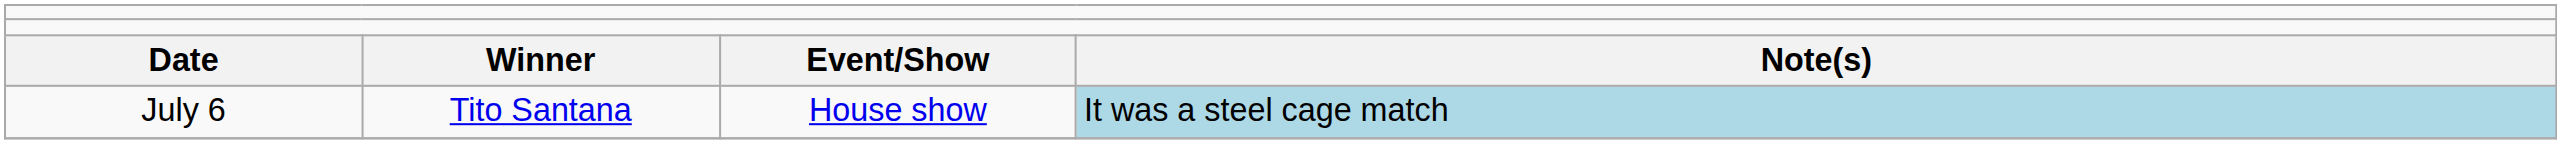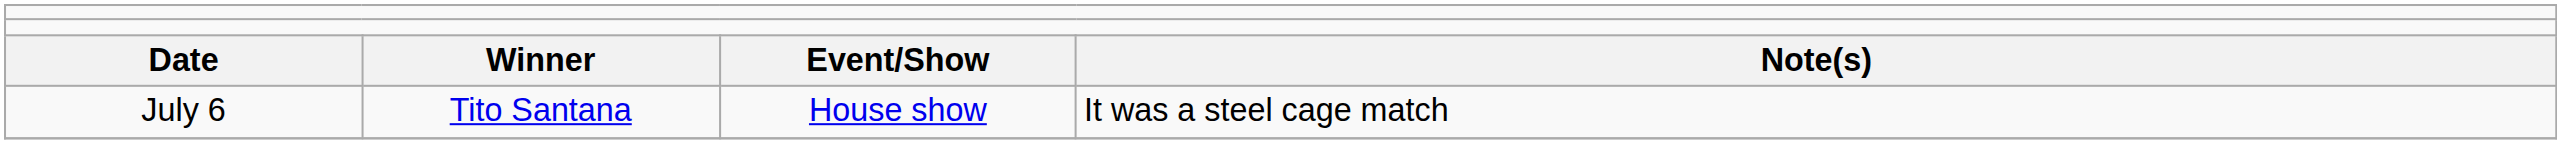(1266, 111) lightblue background -> (1266, 111) no background
